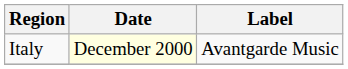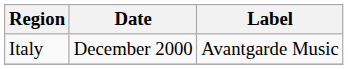(133, 49) lightyellow background -> (133, 49) no background
